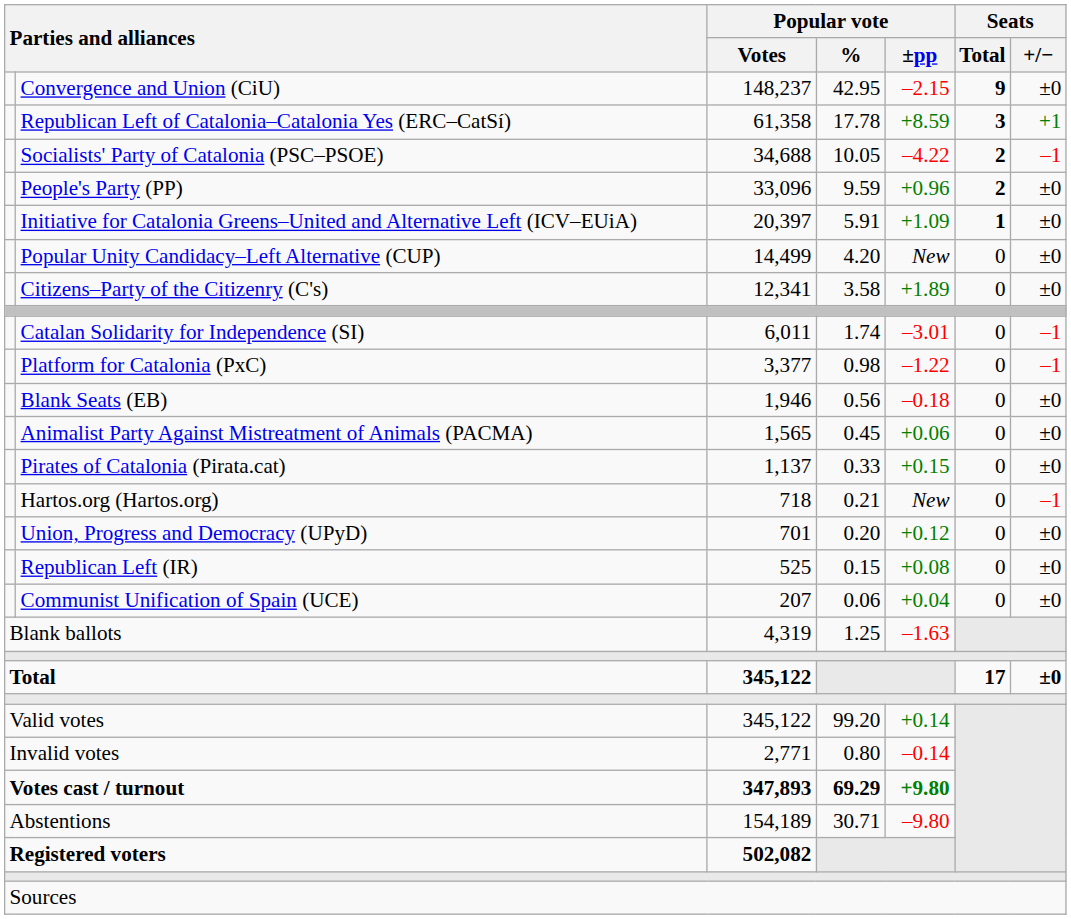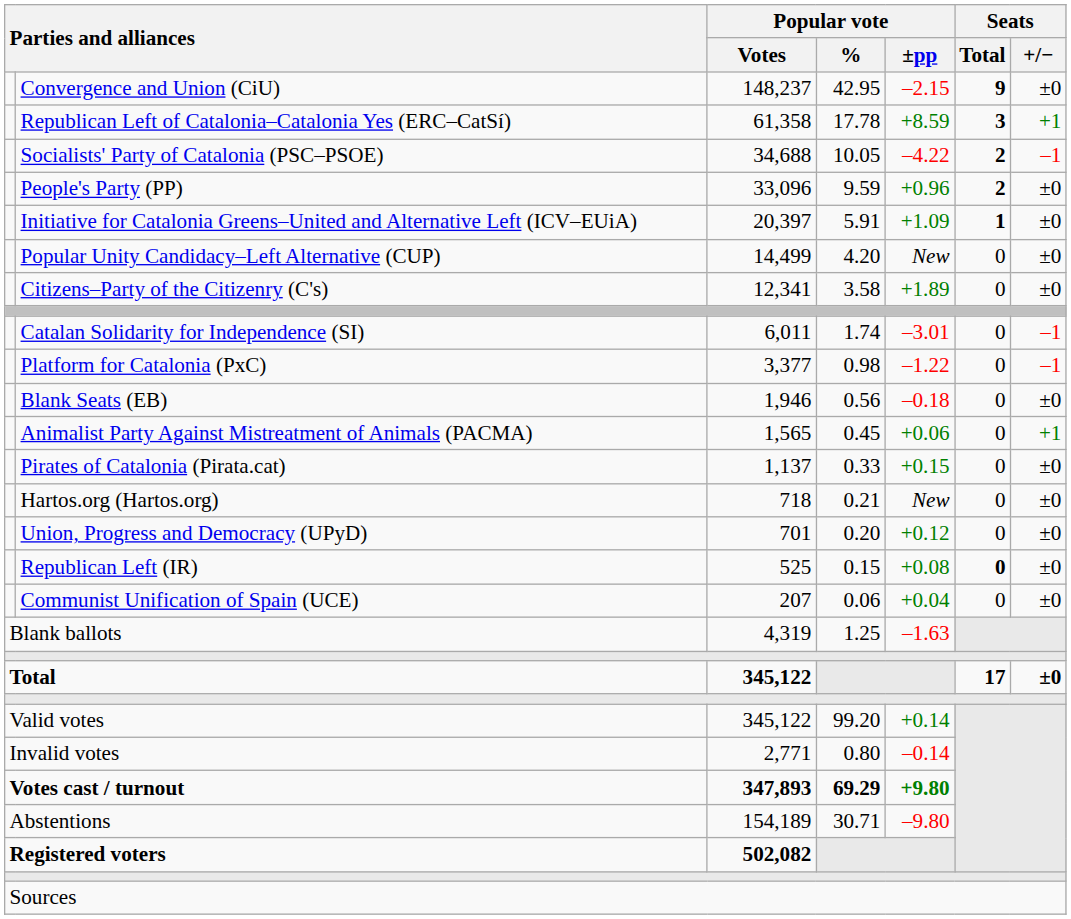(1050, 432) ±0 -> (1050, 432) +1
(1051, 499) –1 -> (1050, 499) ±0
(1000, 566) normal -> (1000, 566) bold
